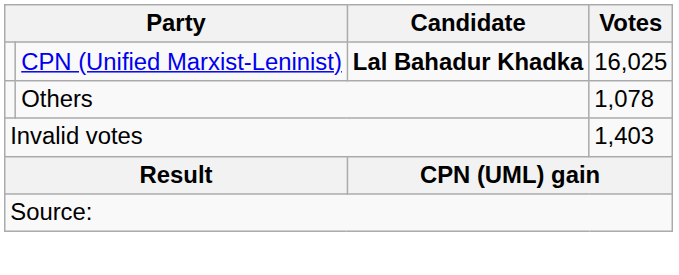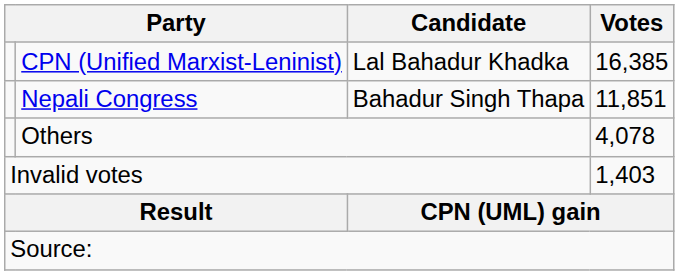(468, 61) bold -> (461, 61) normal
(631, 61) 16,025 -> (632, 61) 16,385
+ row: (109, 99)
(624, 99) 1,078 -> (625, 136) 4,078
